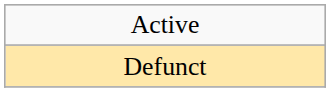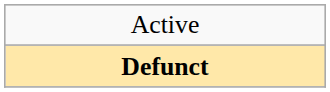(165, 65) normal -> (165, 65) bold
